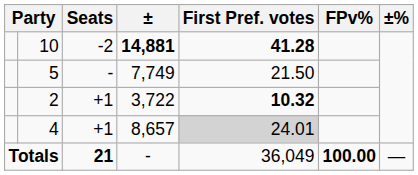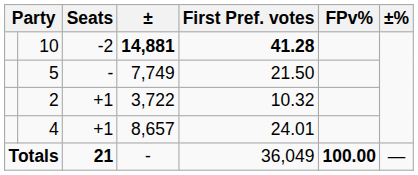(293, 101) bold -> (293, 101) normal
(293, 128) lightgrey background -> (293, 128) no background
